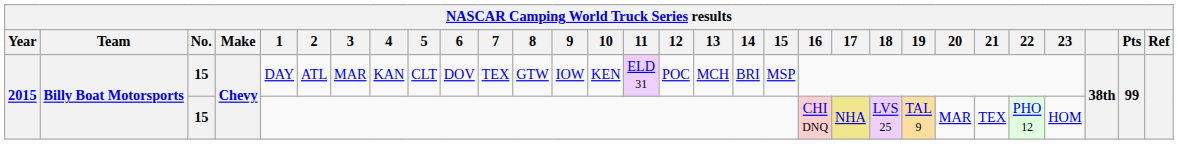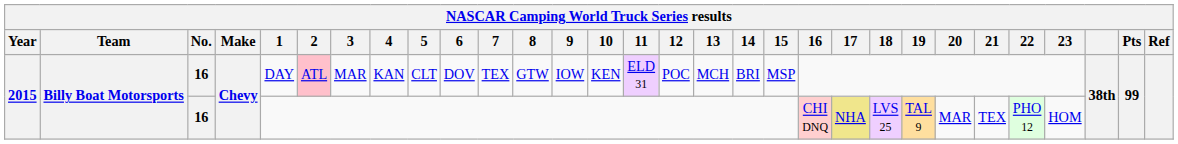(201, 75) 15 -> (201, 75) 16
(314, 75) no background -> (314, 75) pink background
(201, 117) 15 -> (201, 117) 16
